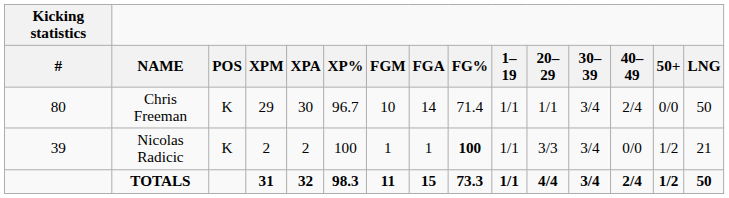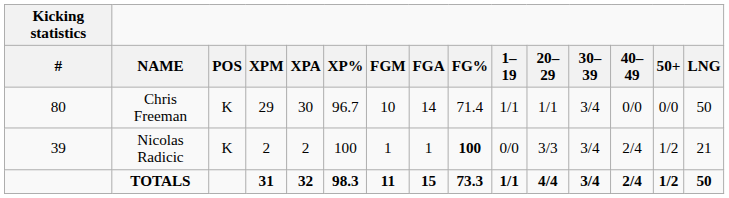(632, 107) 2/4 -> (632, 107) 0/0
(509, 148) 1/1 -> (509, 148) 0/0
(632, 148) 0/0 -> (632, 148) 2/4
